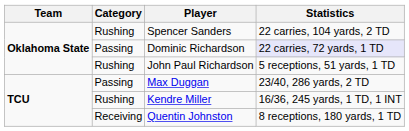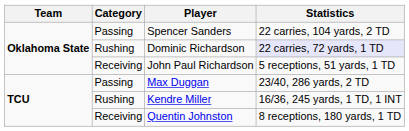(114, 31) Rushing -> (114, 31) Passing
(114, 48) Passing -> (114, 48) Rushing
(114, 65) Rushing -> (118, 65) Receiving
